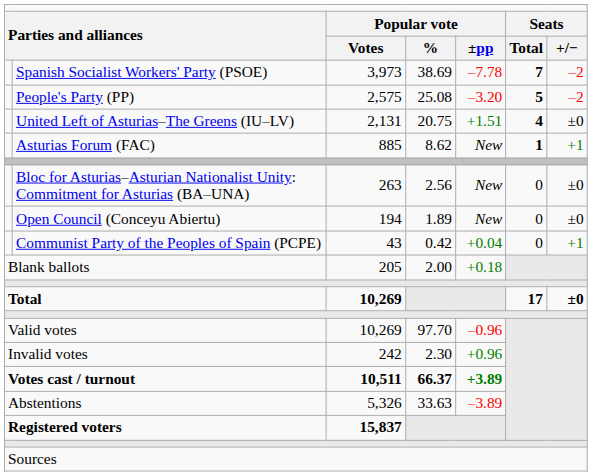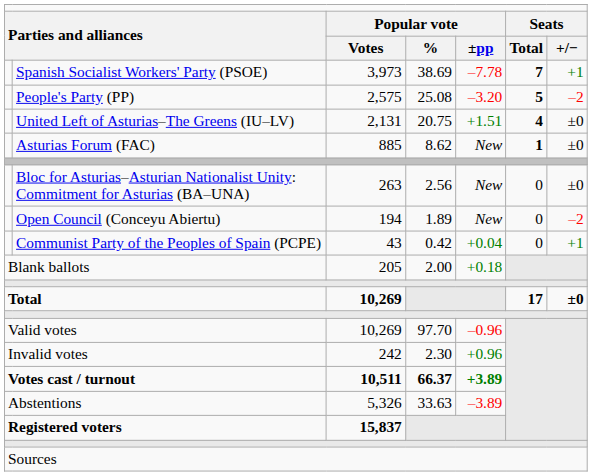(576, 72) –2 -> (575, 72) +1
(575, 145) +1 -> (576, 145) ±0
(576, 218) ±0 -> (576, 218) –2
